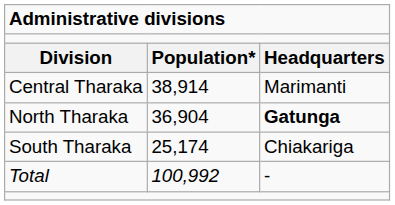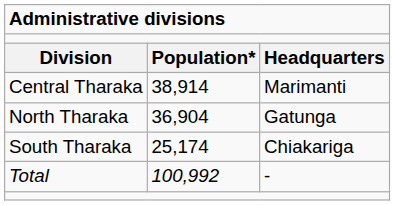(302, 117) bold -> (300, 117) normal
